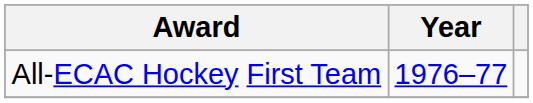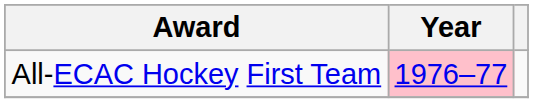(451, 73) no background -> (451, 73) pink background
